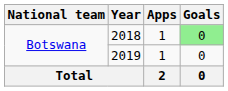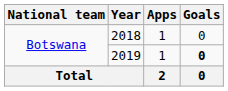(202, 35) lightgreen background -> (202, 35) no background
(202, 55) normal -> (202, 55) bold
